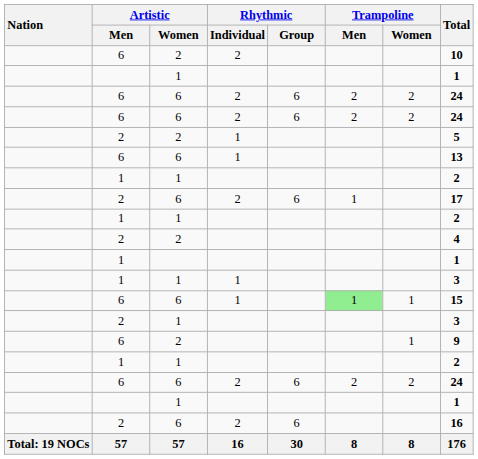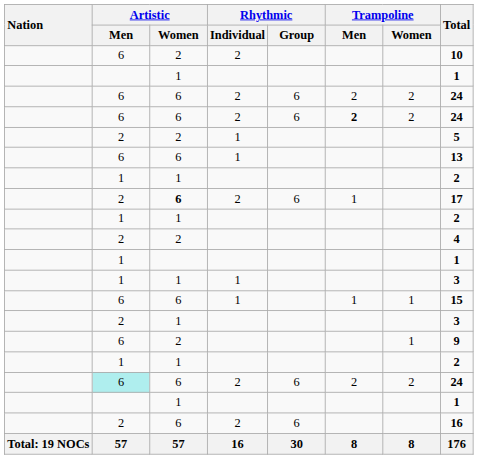(354, 117) normal -> (354, 117) bold
(178, 198) normal -> (178, 198) bold
(354, 301) lightgreen background -> (354, 301) no background
(121, 382) no background -> (121, 382) paleturquoise background
